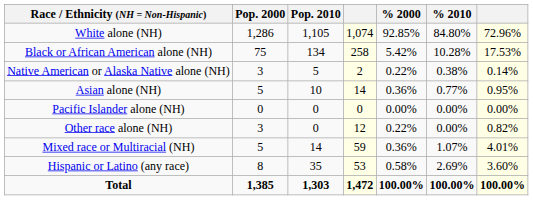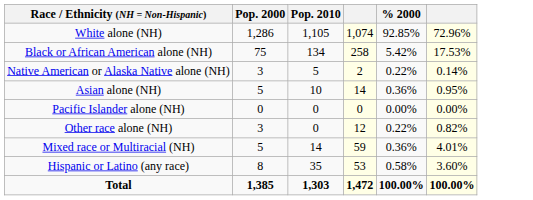- column: (452, 14)
